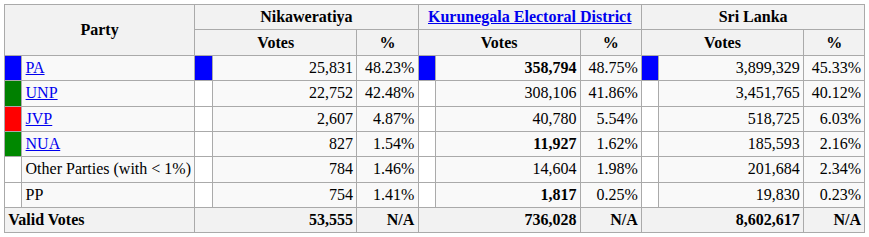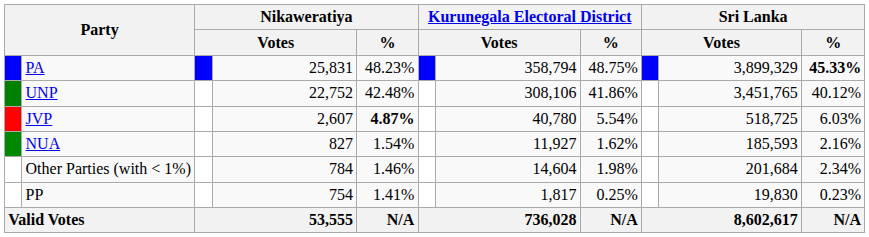(550, 67) bold -> (550, 67) normal
(836, 67) normal -> (835, 67) bold
(394, 118) normal -> (392, 118) bold
(555, 144) bold -> (555, 144) normal
(558, 194) bold -> (558, 194) normal
